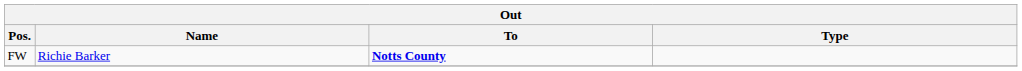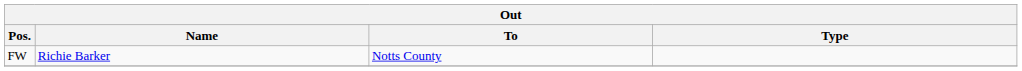(409, 55) bold -> (407, 55) normal
